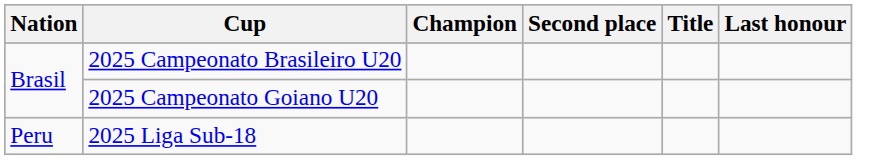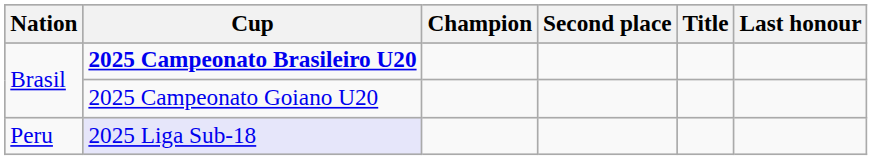(245, 60) normal -> (252, 60) bold
(172, 135) no background -> (172, 135) lavender background
